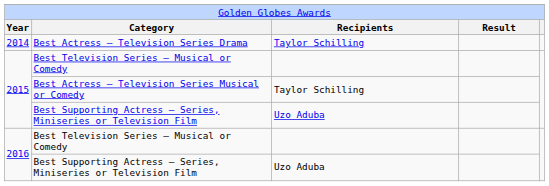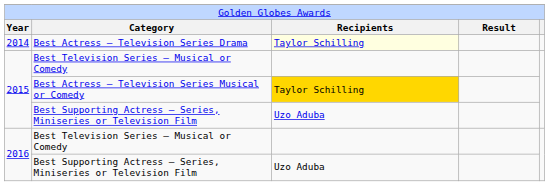(319, 42) no background -> (319, 42) lightyellow background
(319, 89) no background -> (319, 89) gold background
